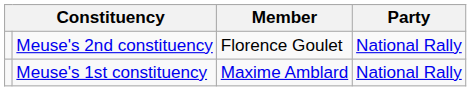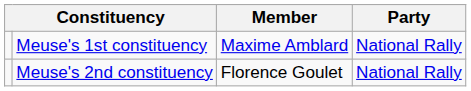rows swapped: (112, 72) <-> (115, 45)
